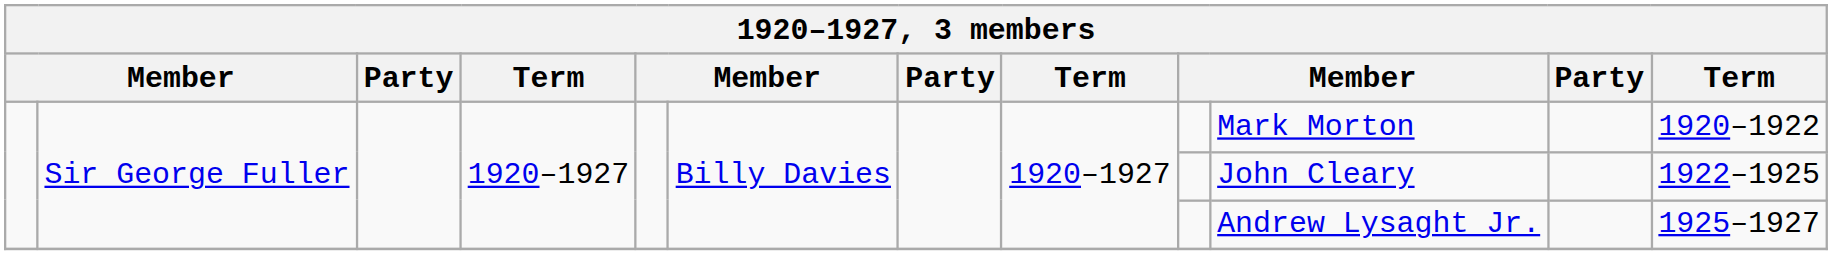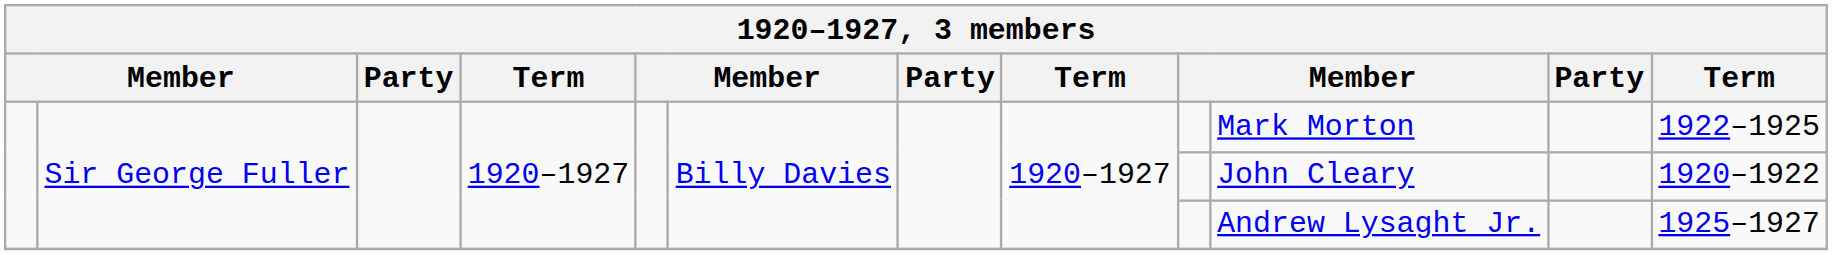(1739, 127) 1920–1922 -> (1739, 127) 1922–1925
(1739, 176) 1922–1925 -> (1739, 176) 1920–1922
